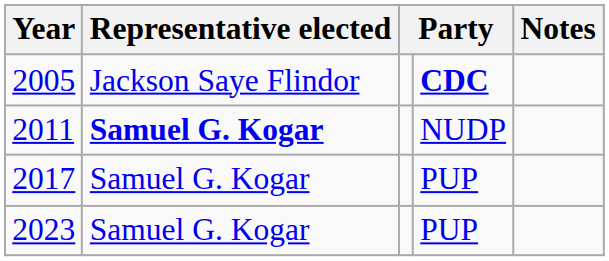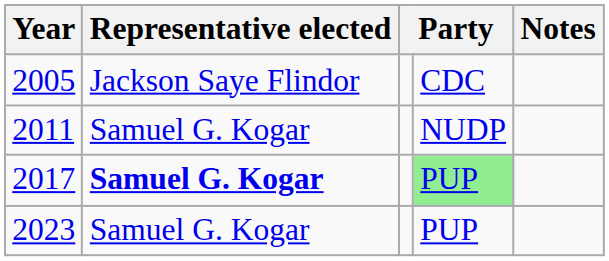(454, 79) bold -> (453, 79) normal
(207, 129) bold -> (200, 129) normal
(200, 179) normal -> (207, 179) bold
(449, 179) no background -> (449, 179) lightgreen background
